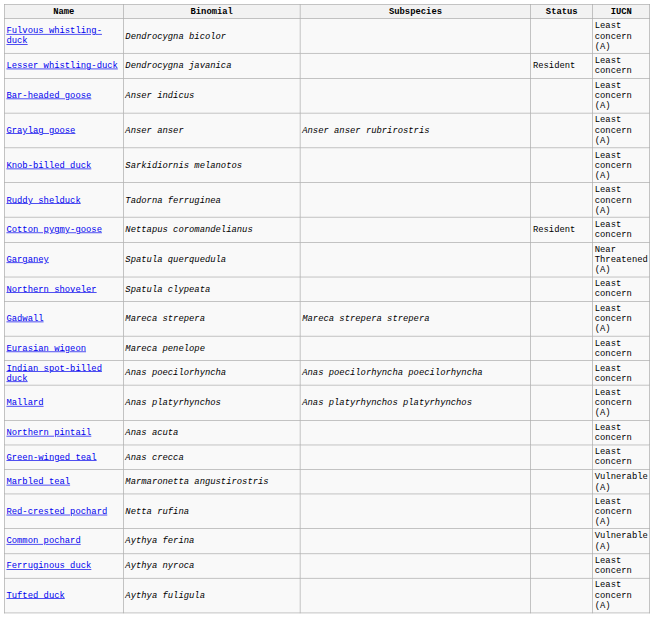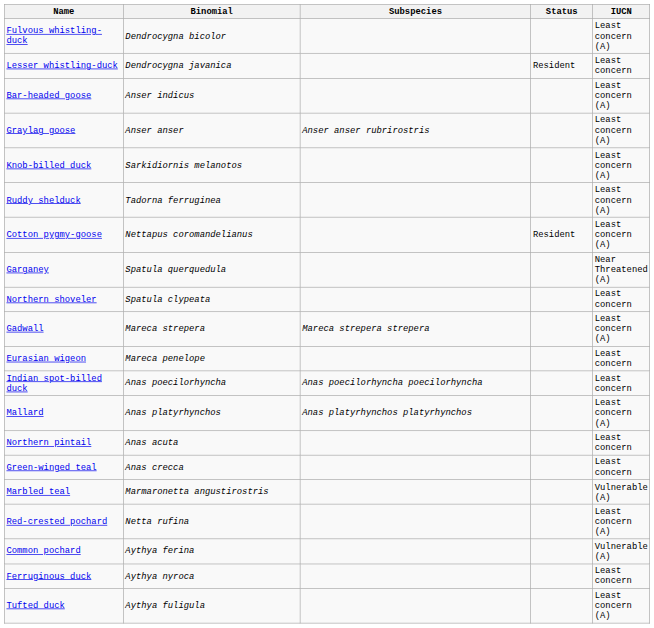(613, 230) Least concern -> (613, 235) Least concern (A)
